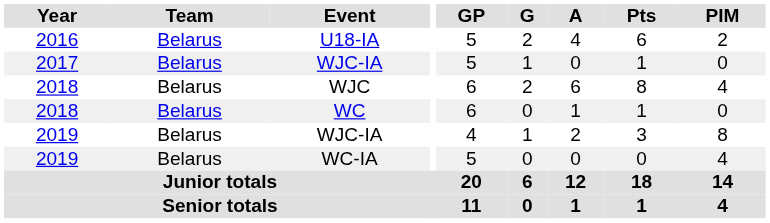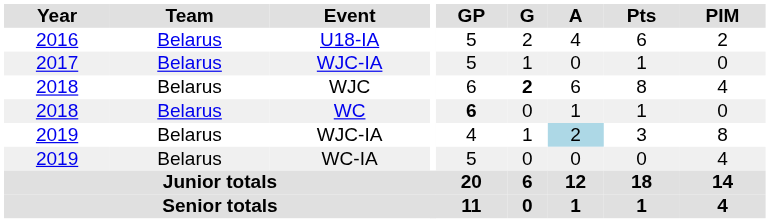(527, 87) normal -> (527, 87) bold
(471, 111) normal -> (471, 111) bold
(576, 134) no background -> (576, 134) lightblue background
